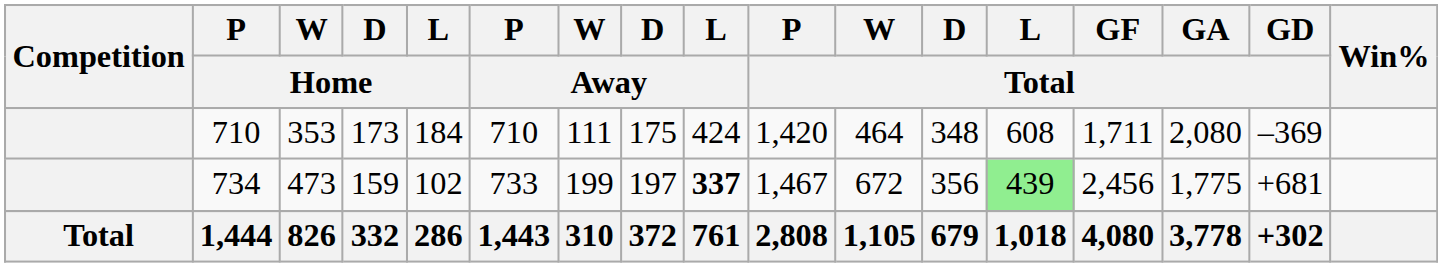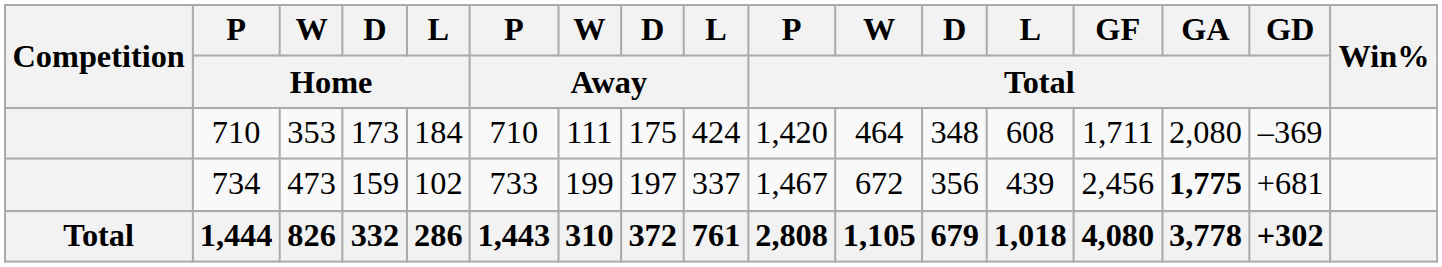(716, 183) bold -> (716, 183) normal
(1030, 183) lightgreen background -> (1030, 183) no background
(1205, 183) normal -> (1205, 183) bold
